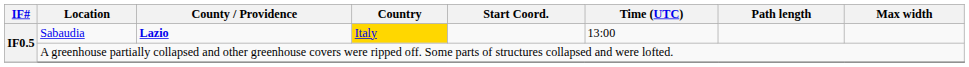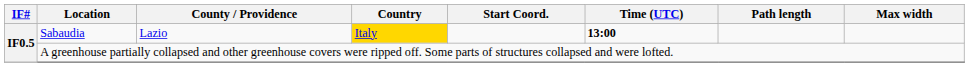(154, 33) bold -> (153, 33) normal
(601, 33) normal -> (602, 33) bold
